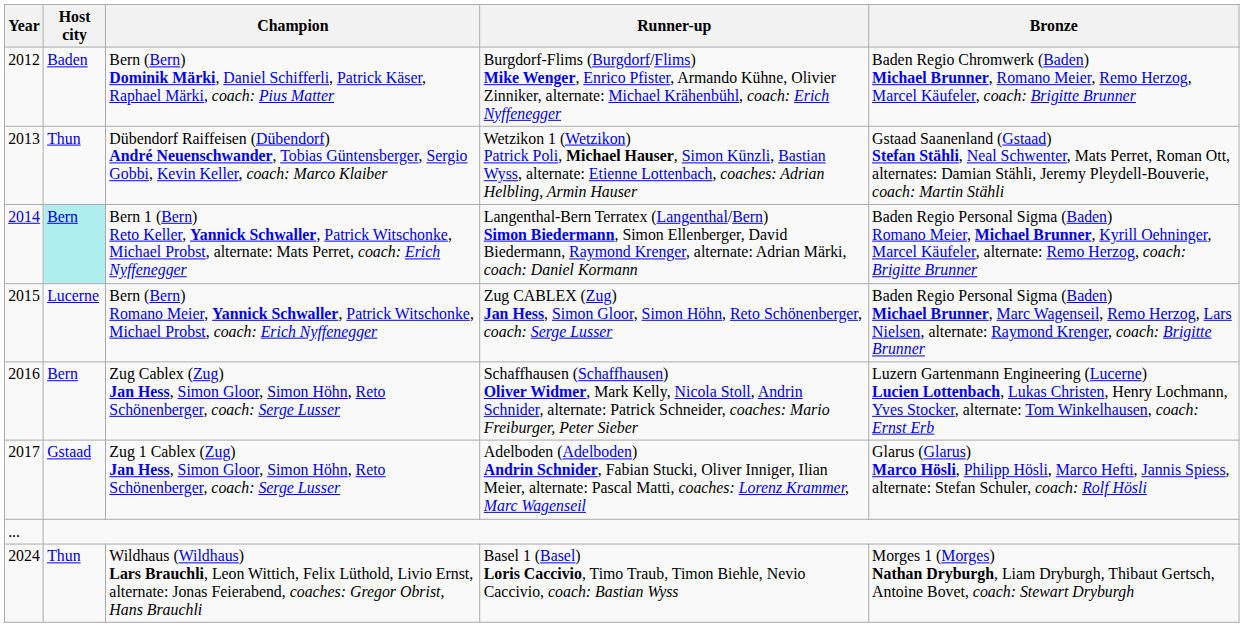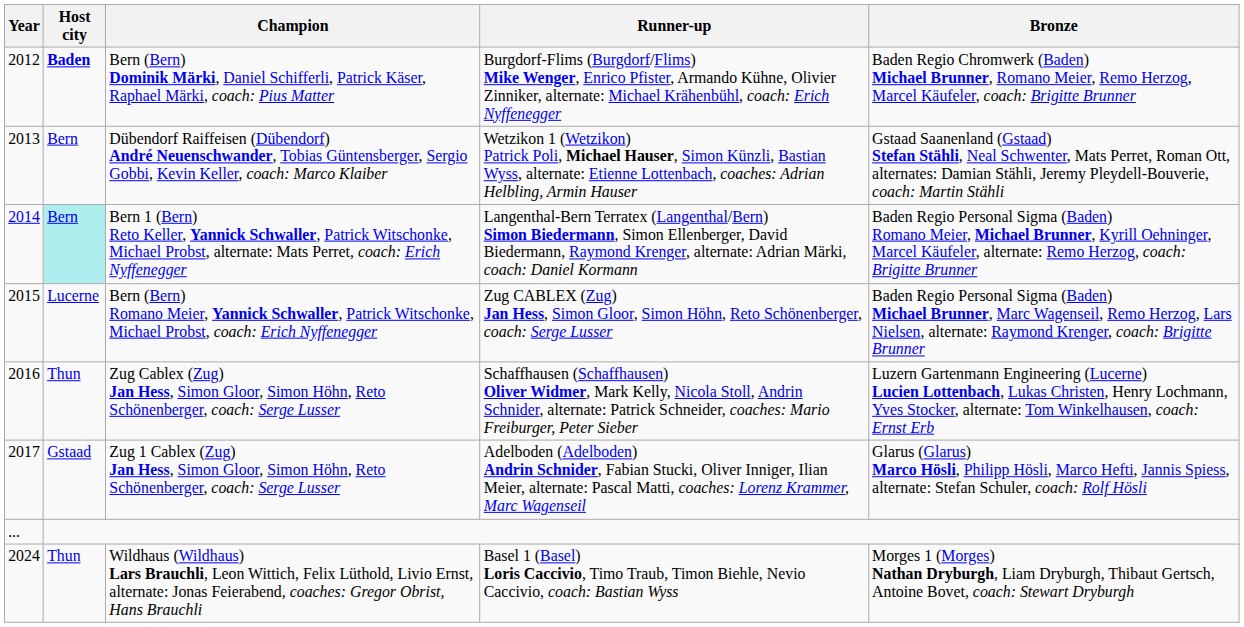(67, 60) normal -> (69, 60) bold
(64, 138) Thun -> (63, 138) Bern
(63, 374) Bern -> (64, 374) Thun
